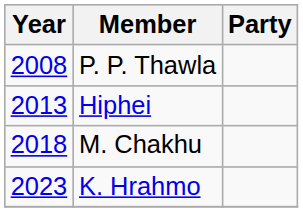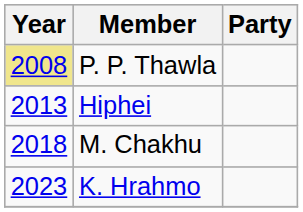(39, 65) no background -> (39, 65) khaki background
